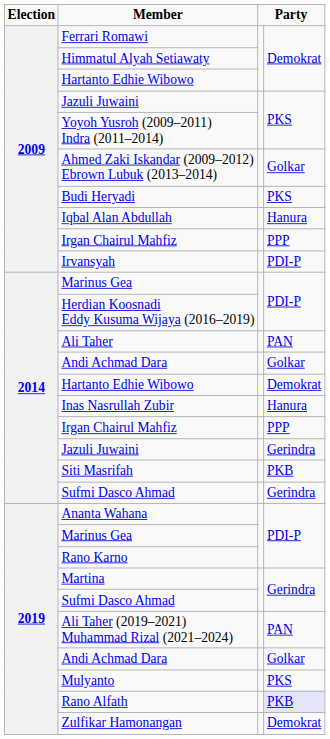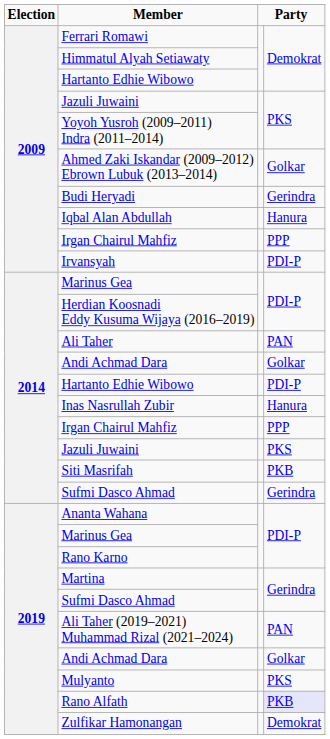(279, 196) PKS -> (291, 196) Gerindra
(294, 384) Demokrat -> (284, 384) PDI-P
(291, 449) Gerindra -> (279, 449) PKS
